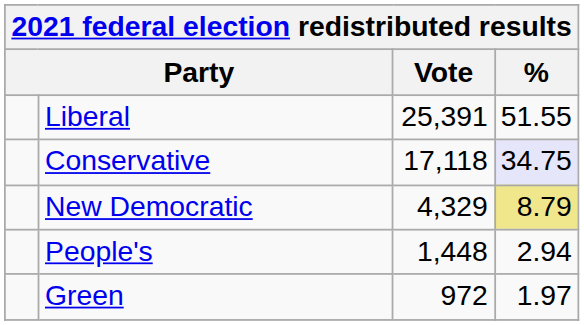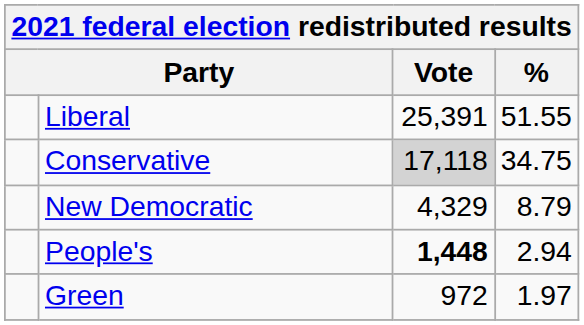(446, 161) no background -> (446, 161) lightgrey background
(536, 161) lavender background -> (536, 161) no background
(544, 206) khaki background -> (544, 206) no background
(452, 251) normal -> (452, 251) bold
